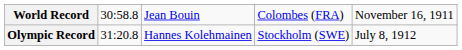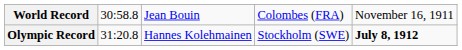(386, 35) normal -> (387, 35) bold
